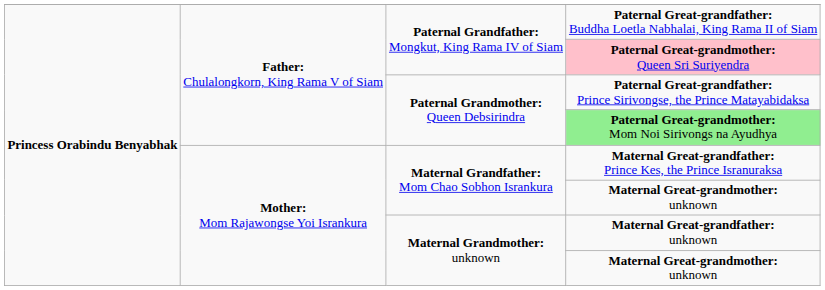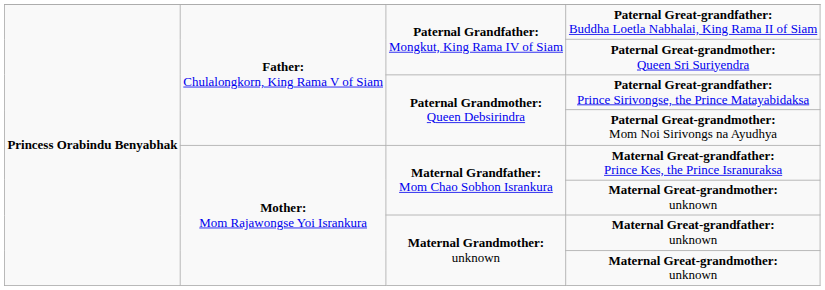(693, 57) pink background -> (693, 57) no background
(693, 127) lightgreen background -> (693, 127) no background
